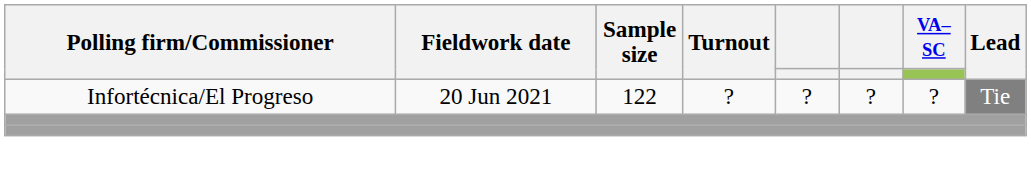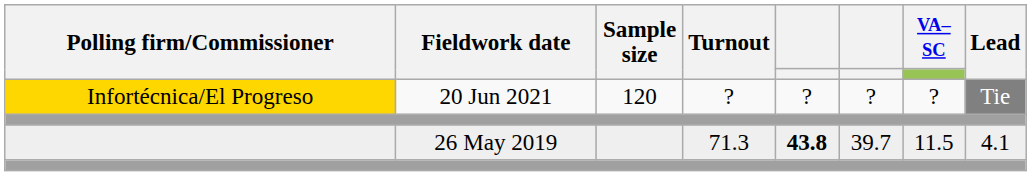(200, 96) no background -> (200, 96) gold background
(640, 96) 122 -> (640, 96) 120
+ row: (496, 142)
